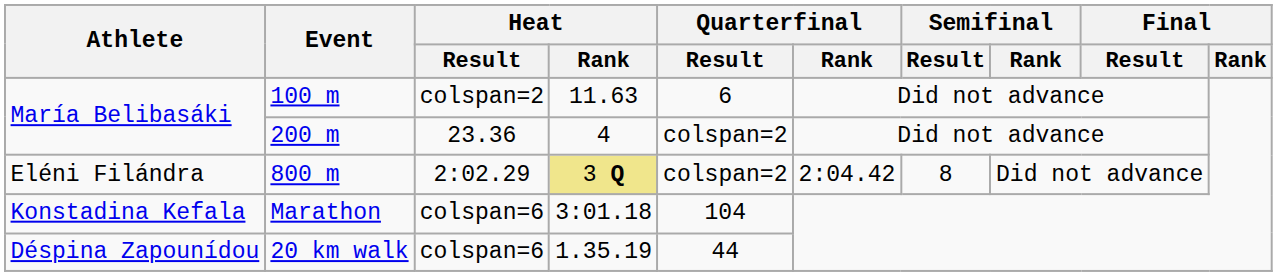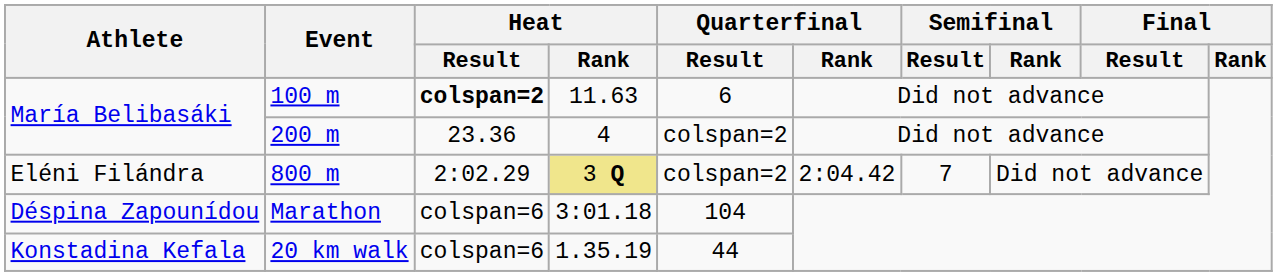(482, 97) normal -> (482, 97) bold
(946, 175) 8 -> (946, 175) 7
(128, 213) Konstadina Kefala -> (135, 213) Déspina Zapounídou
(135, 252) Déspina Zapounídou -> (128, 252) Konstadina Kefala
